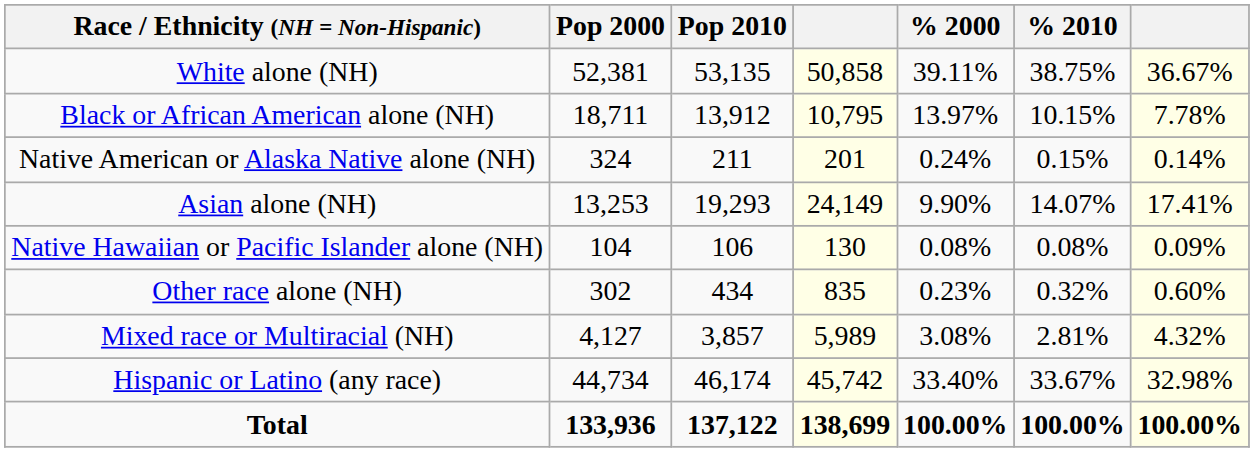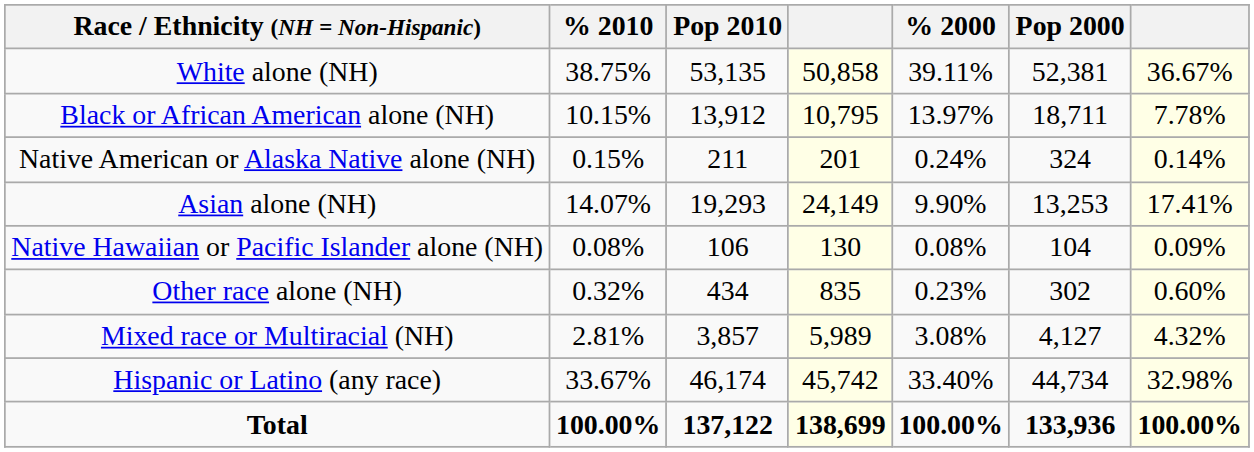columns swapped: (610, 26) <-> (1072, 26)
